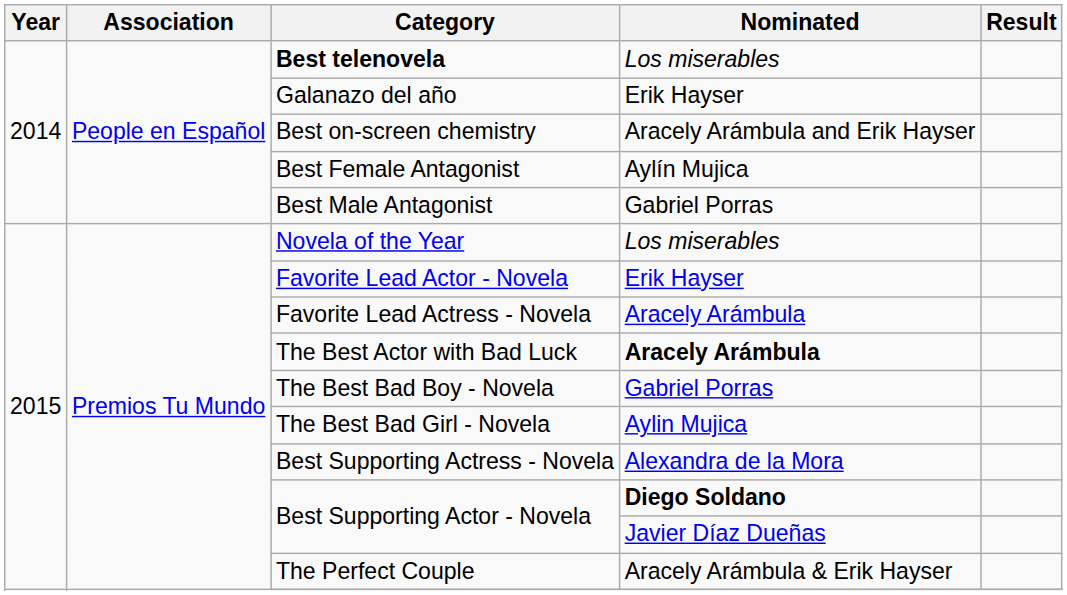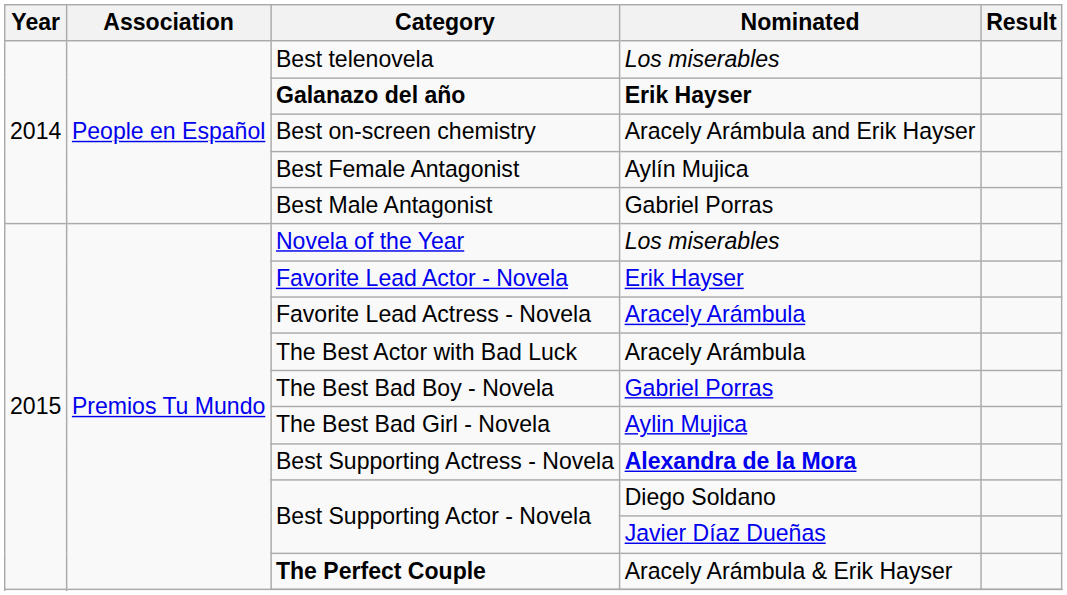(360, 59) bold -> (355, 59) normal
(366, 95) normal -> (371, 95) bold
(684, 95) normal -> (688, 95) bold
(722, 351) bold -> (715, 351) normal
(734, 461) normal -> (741, 461) bold
(705, 497) bold -> (700, 497) normal
(375, 570) normal -> (381, 570) bold
